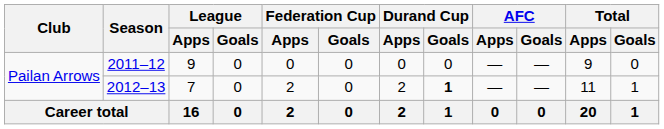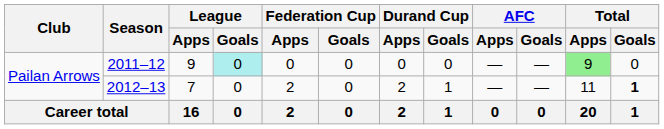(238, 64) no background -> (238, 64) paleturquoise background
(588, 64) no background -> (588, 64) lightgreen background
(448, 87) bold -> (448, 87) normal
(635, 87) normal -> (635, 87) bold
